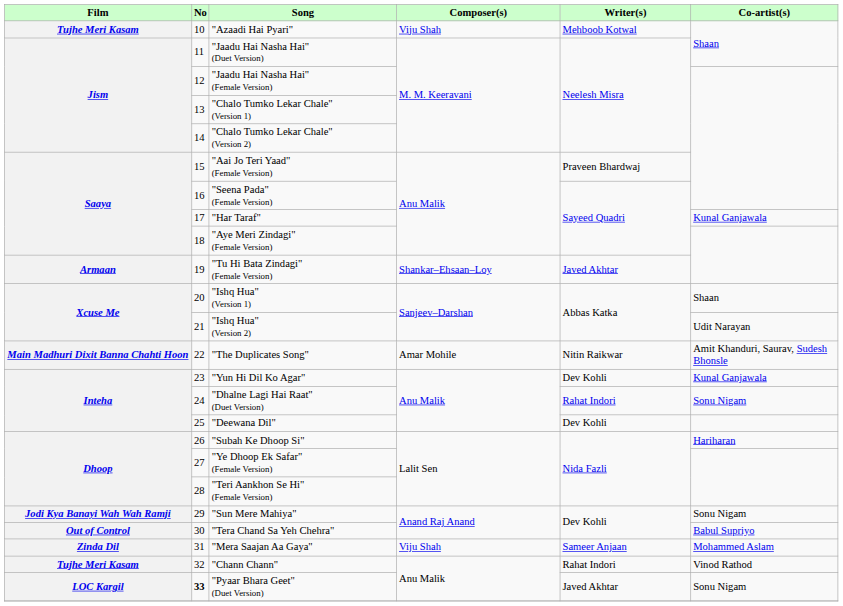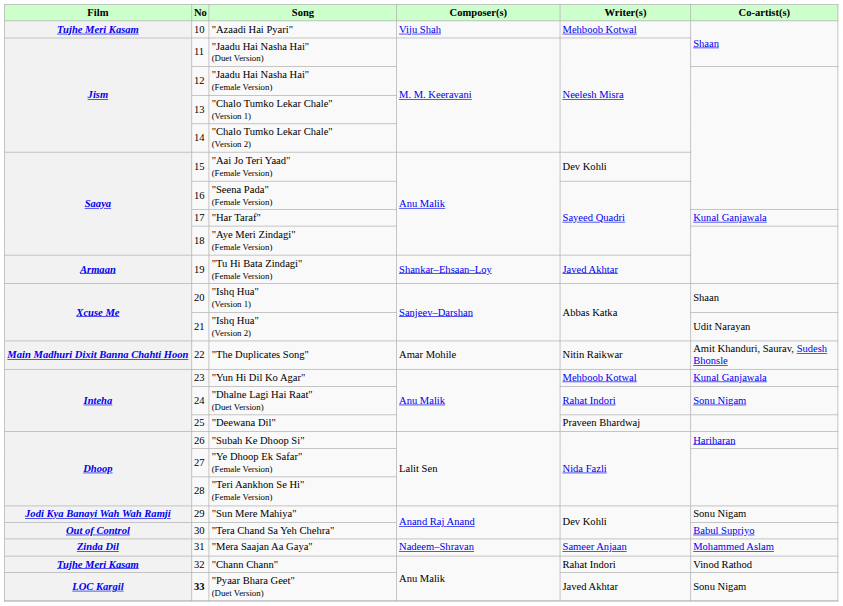(601, 166) Praveen Bhardwaj -> (585, 166) Dev Kohli
(585, 378) Dev Kohli -> (600, 378) Mehboob Kotwal
(585, 423) Dev Kohli -> (601, 423) Praveen Bhardwaj
(420, 547) Viju Shah -> (437, 547) Nadeem–Shravan
